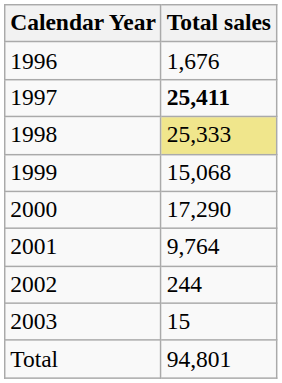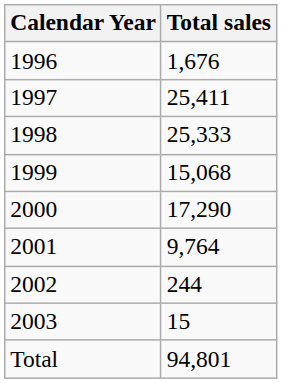(198, 97) bold -> (199, 97) normal
(199, 135) khaki background -> (199, 135) no background
